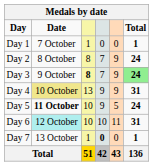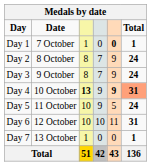(116, 43) normal -> (114, 43) bold
(88, 74) bold -> (86, 74) normal
(136, 74) lightgreen background -> (134, 74) no background
(56, 90) khaki background -> (55, 90) no background
(88, 90) normal -> (86, 90) bold
(116, 90) normal -> (114, 90) bold
(136, 90) no background -> (134, 90) lightsalmon background
(56, 106) bold -> (55, 106) normal
(56, 121) paleturquoise background -> (55, 121) no background
(102, 137) bold -> (100, 137) normal
